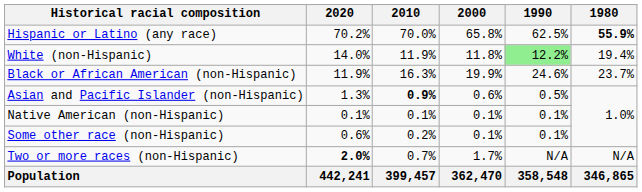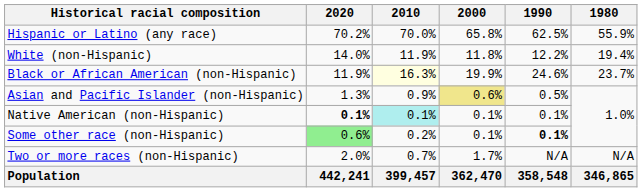(616, 35) bold -> (616, 35) normal
(550, 55) lightgreen background -> (550, 55) no background
(418, 75) no background -> (418, 75) lightyellow background
(421, 95) bold -> (421, 95) normal
(487, 95) no background -> (487, 95) khaki background
(355, 116) normal -> (355, 116) bold
(421, 116) no background -> (421, 116) paleturquoise background
(355, 136) no background -> (355, 136) lightgreen background
(554, 136) normal -> (554, 136) bold
(355, 156) bold -> (355, 156) normal
